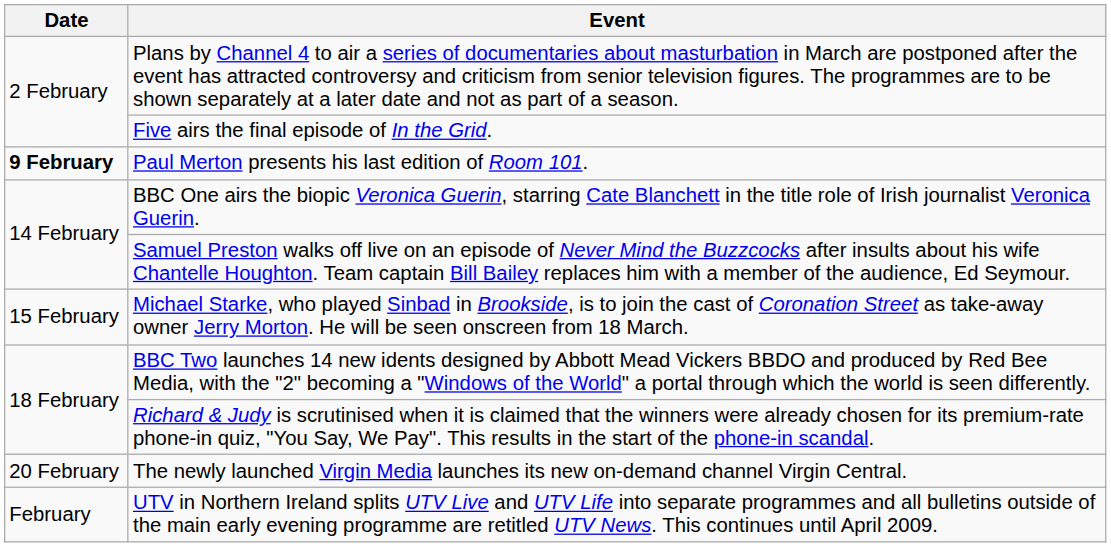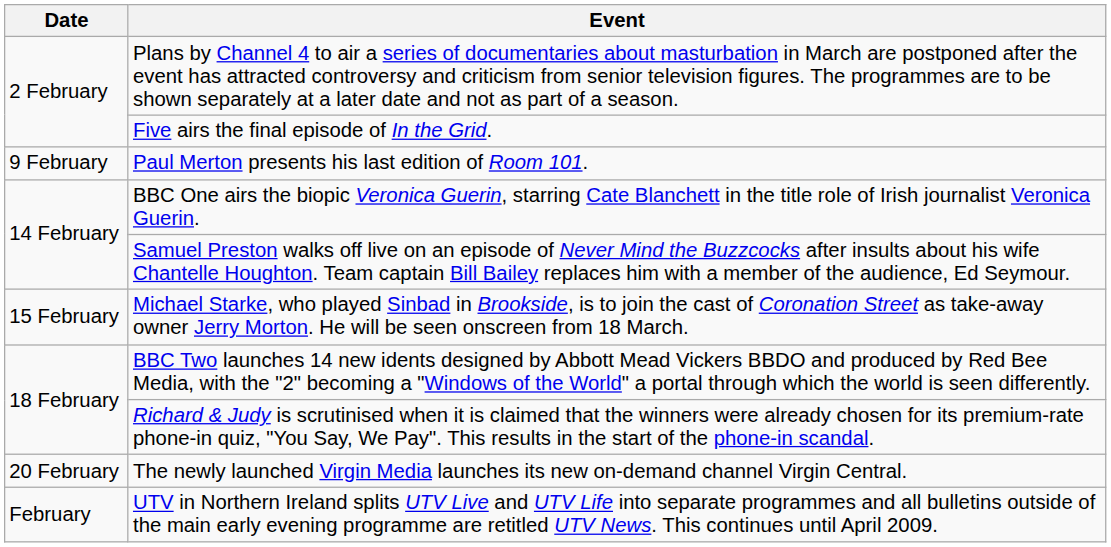(61, 163) bold -> (58, 163) normal
